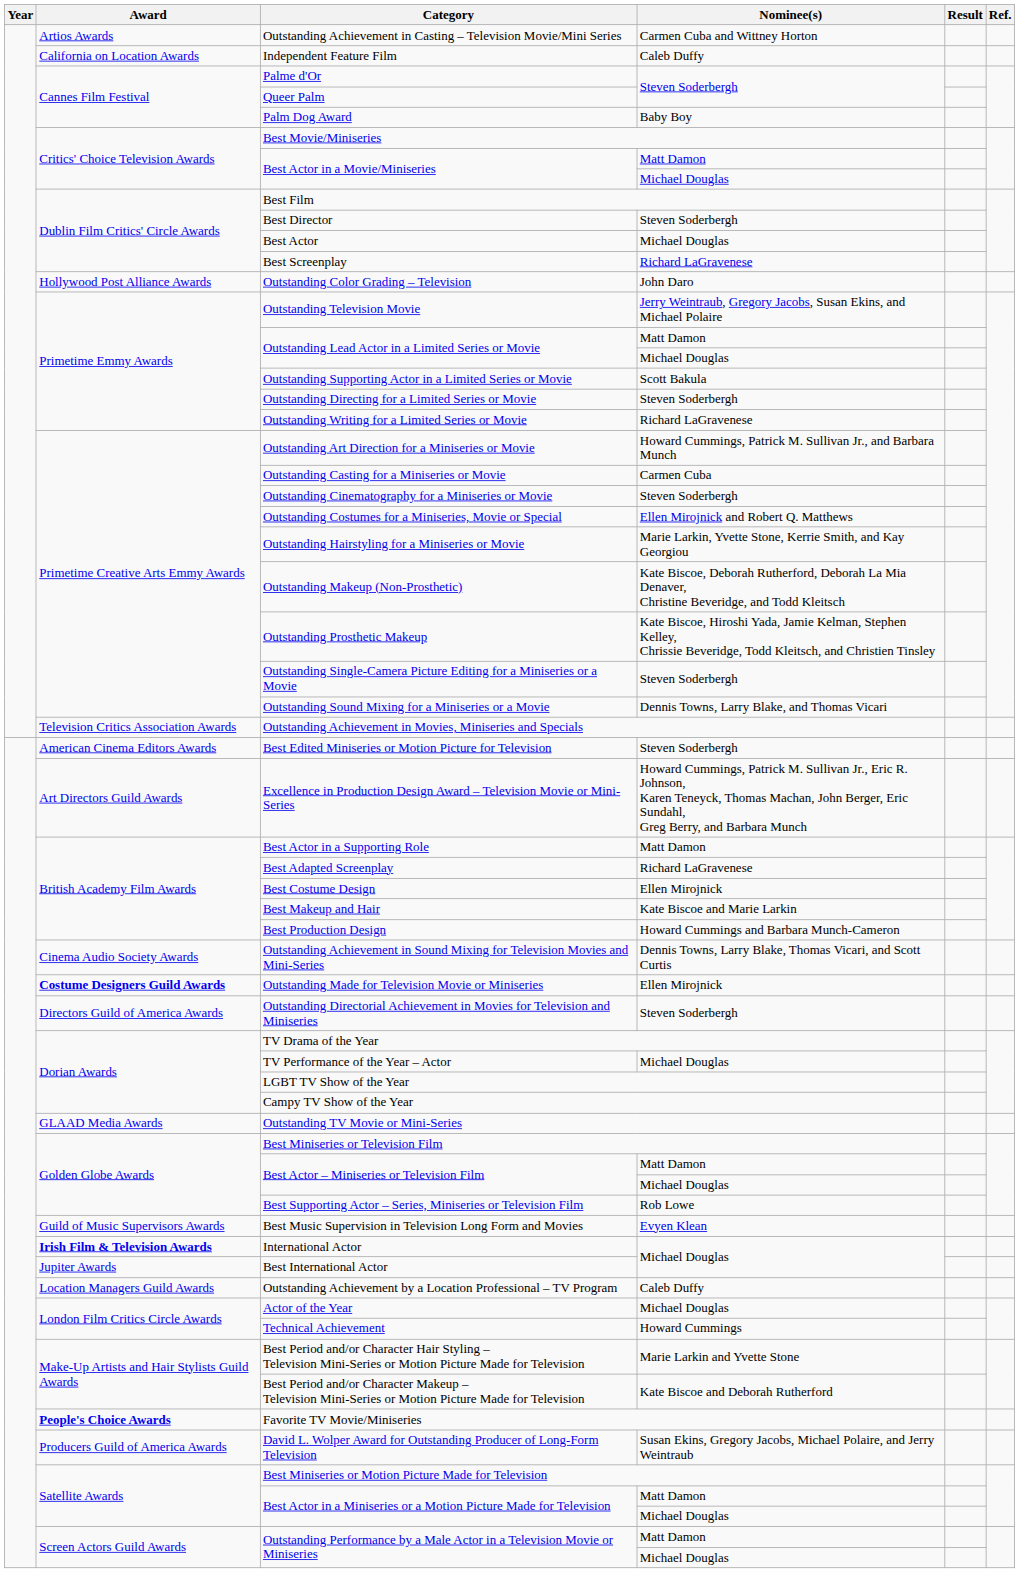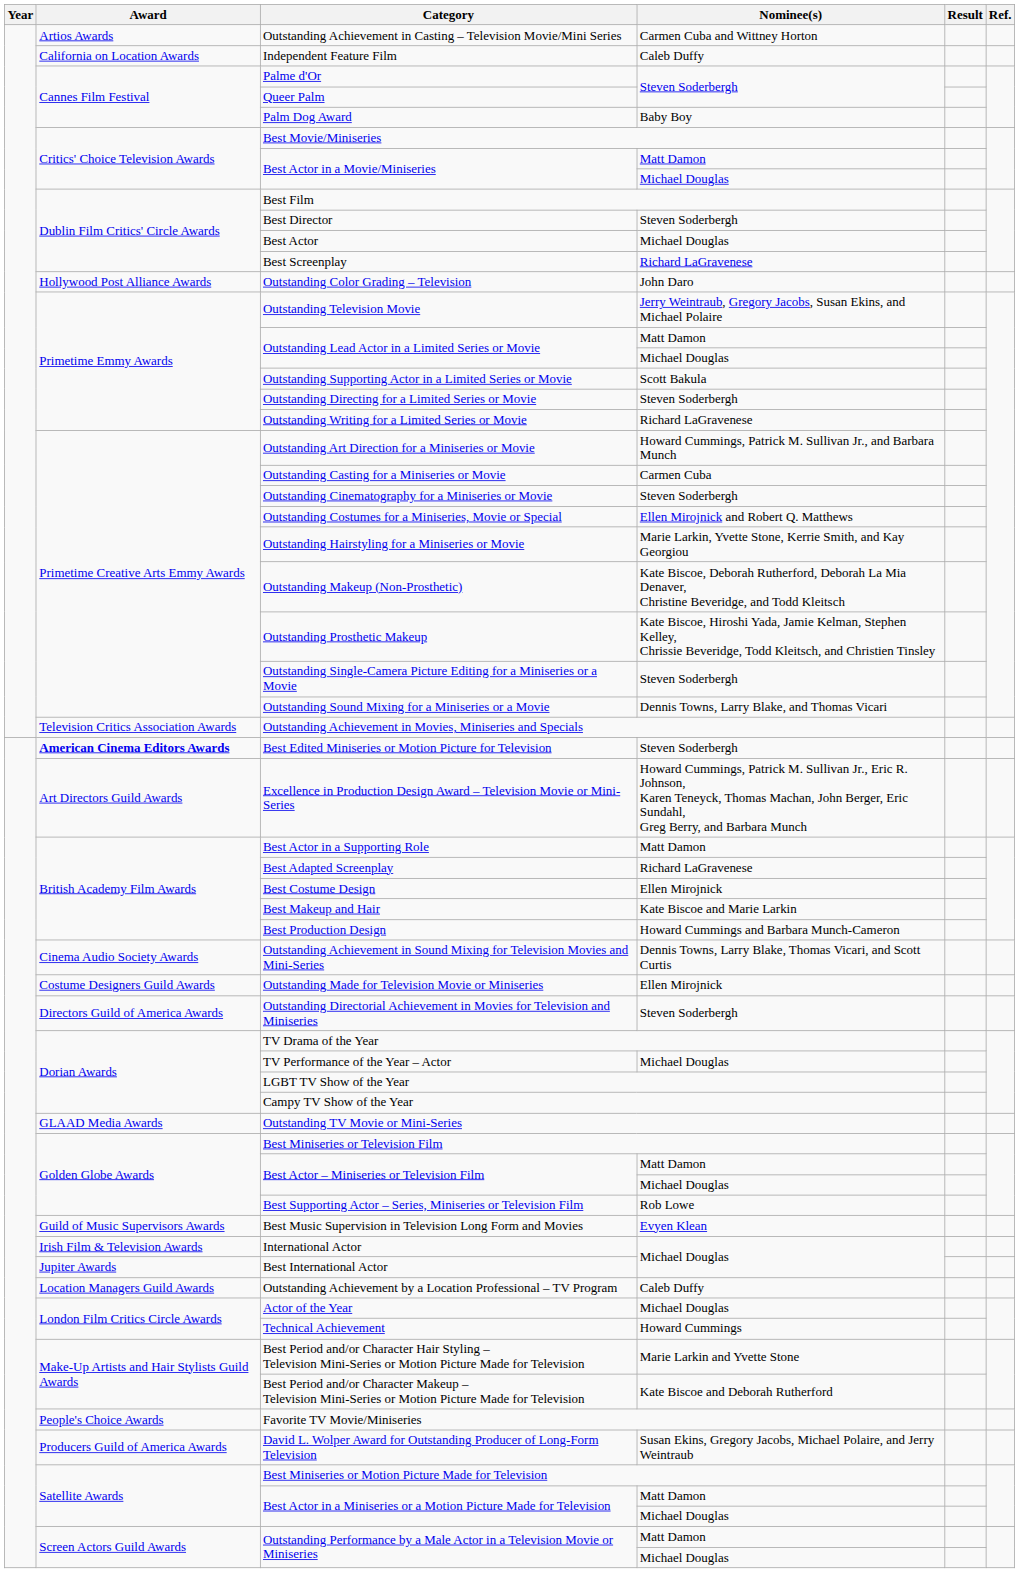(128, 748) normal -> (134, 748) bold
(132, 985) bold -> (127, 985) normal
(126, 1246) bold -> (121, 1246) normal
(105, 1419) bold -> (101, 1419) normal
